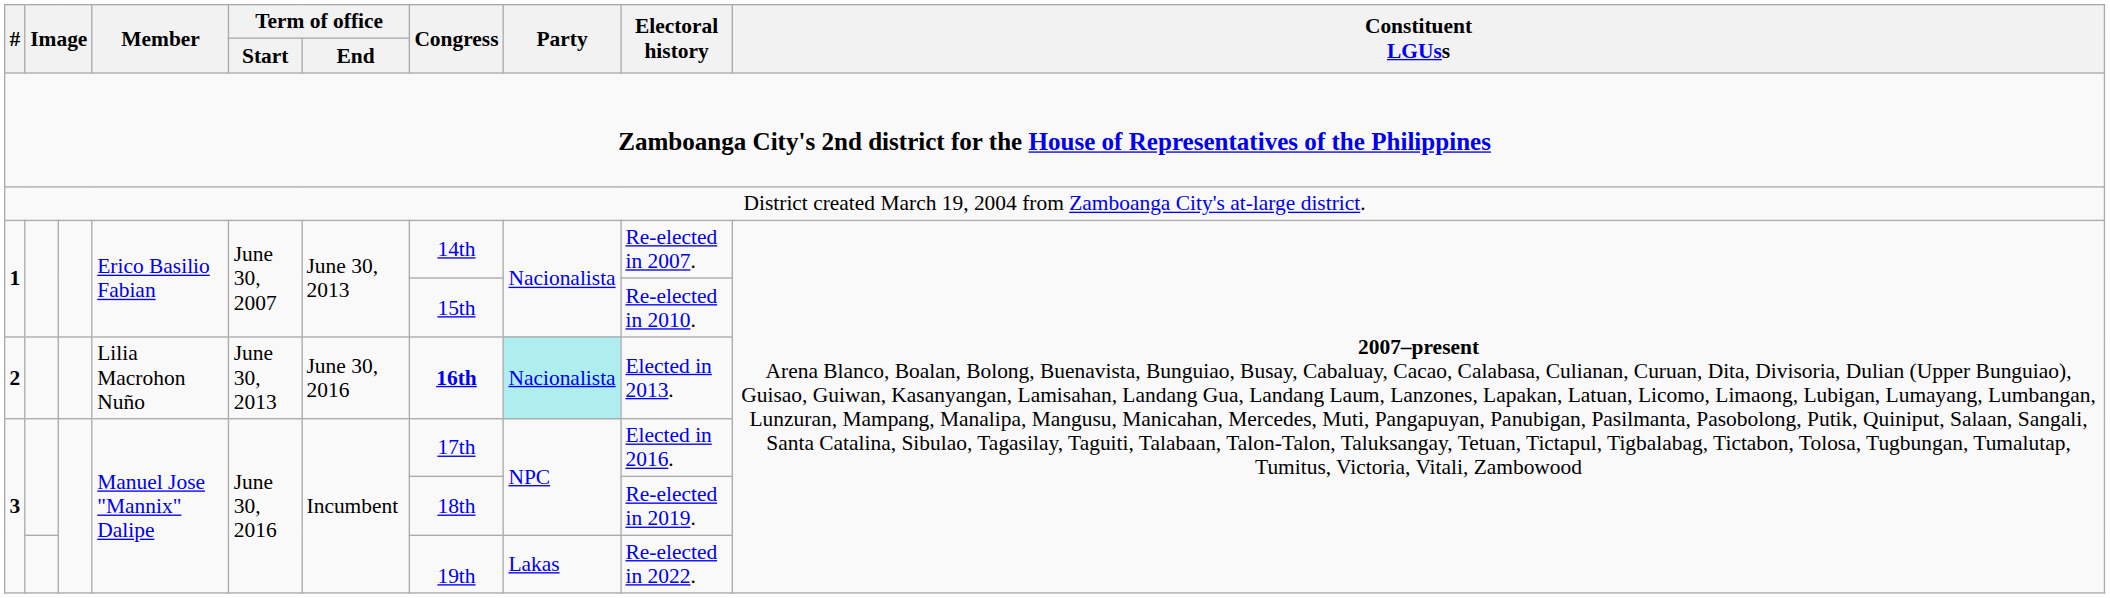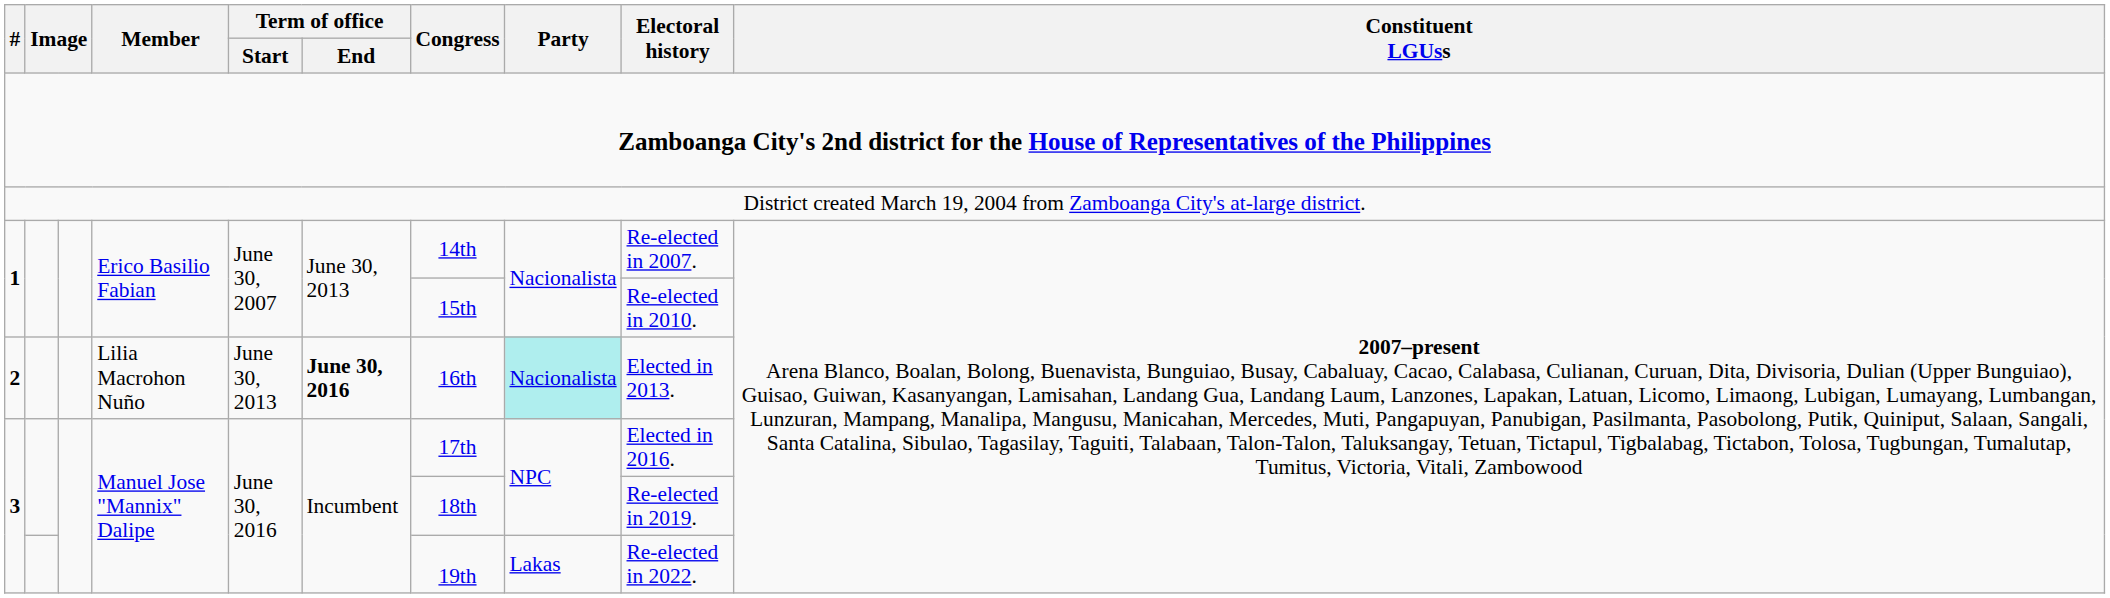(342, 377) normal -> (345, 377) bold
(456, 377) bold -> (457, 377) normal
